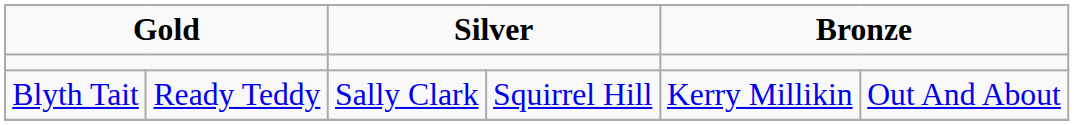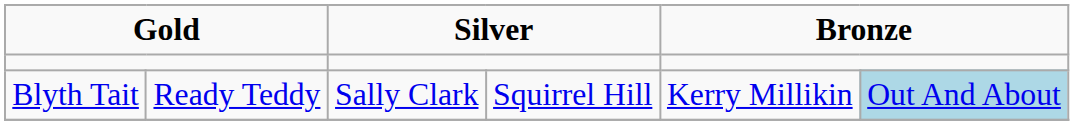(964, 94) no background -> (964, 94) lightblue background
